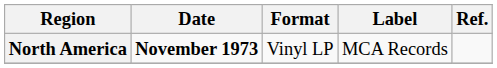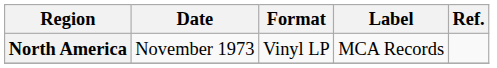(197, 48) bold -> (195, 48) normal
